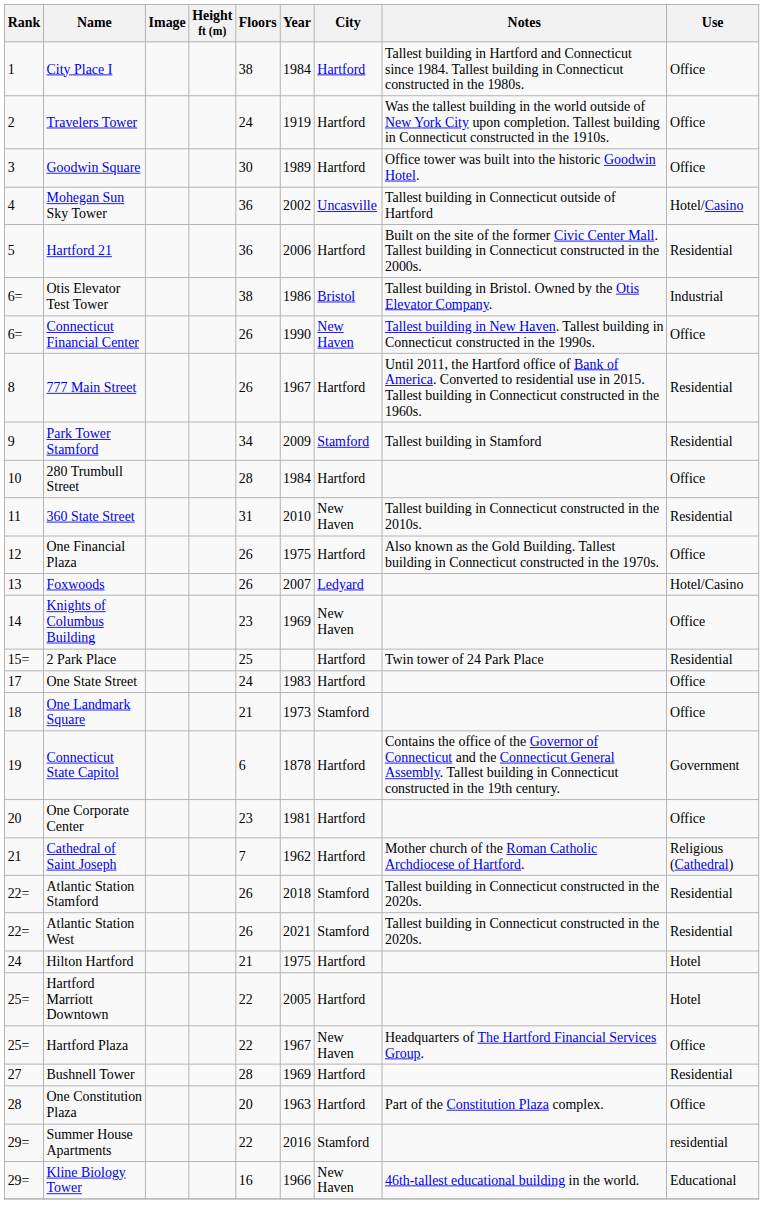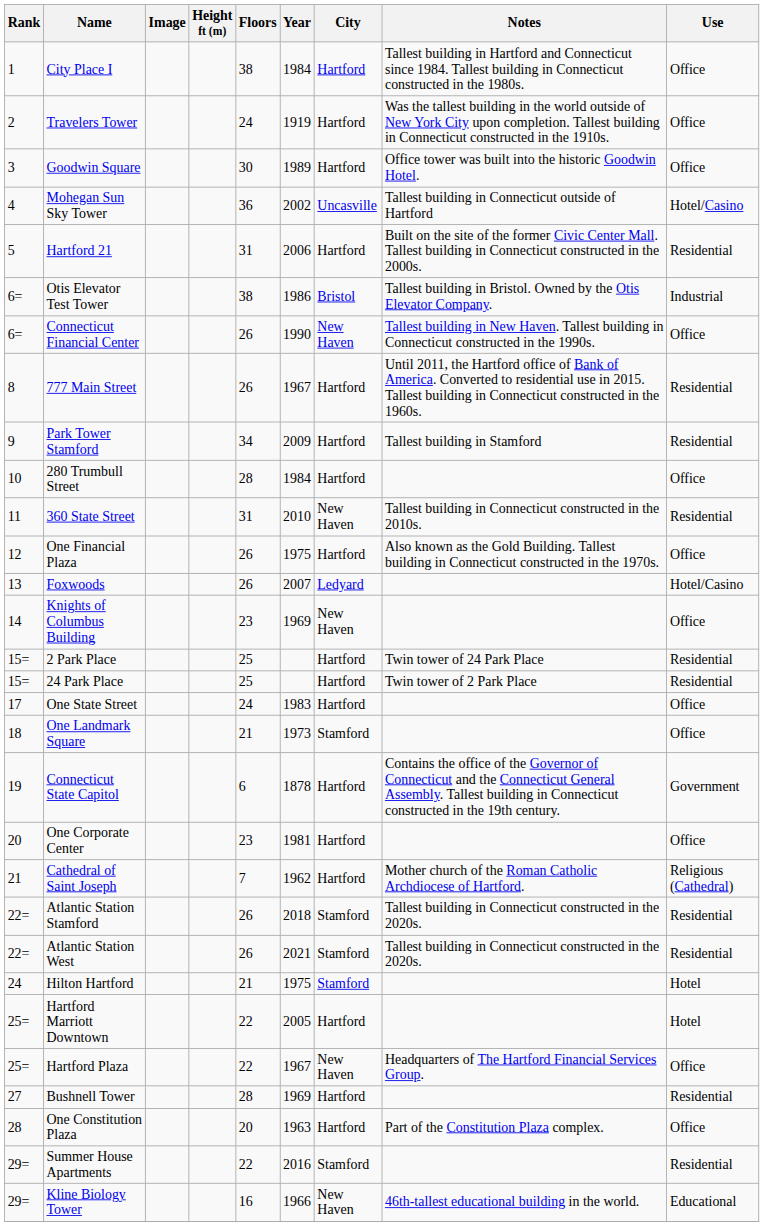(246, 251) 36 -> (246, 251) 31
(343, 441) Stamford -> (341, 441) Hartford
+ row: (85, 681)
(341, 961) Hartford -> (343, 983) Stamford
(699, 1142) residential -> (701, 1164) Residential
